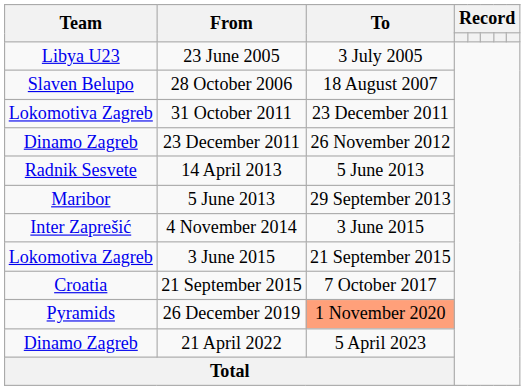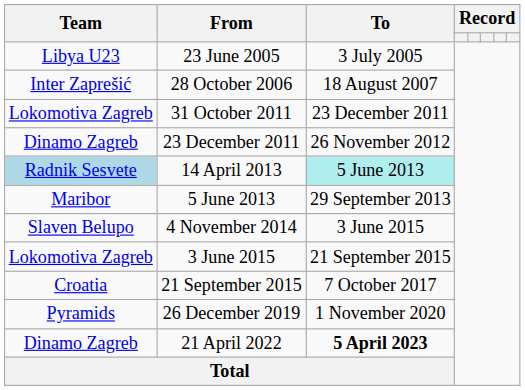(81, 84) Slaven Belupo -> (81, 84) Inter Zaprešić
(81, 170) no background -> (81, 170) lightblue background
(380, 170) no background -> (380, 170) paleturquoise background
(81, 227) Inter Zaprešić -> (81, 227) Slaven Belupo
(380, 313) lightsalmon background -> (380, 313) no background
(380, 342) normal -> (380, 342) bold
